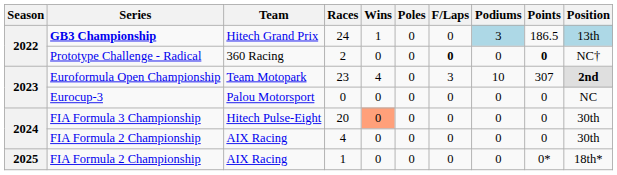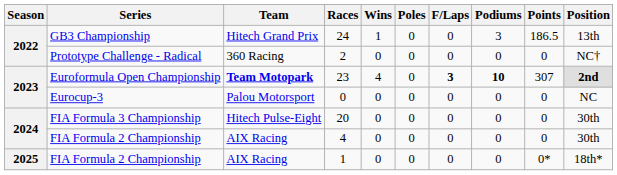(103, 35) bold -> (100, 35) normal
(498, 35) lightblue background -> (498, 35) no background
(588, 35) lightblue background -> (588, 35) no background
(450, 56) bold -> (450, 56) normal
(544, 56) bold -> (544, 56) normal
(266, 77) normal -> (270, 77) bold
(450, 77) normal -> (450, 77) bold
(498, 77) normal -> (498, 77) bold
(378, 118) lightsalmon background -> (378, 118) no background
